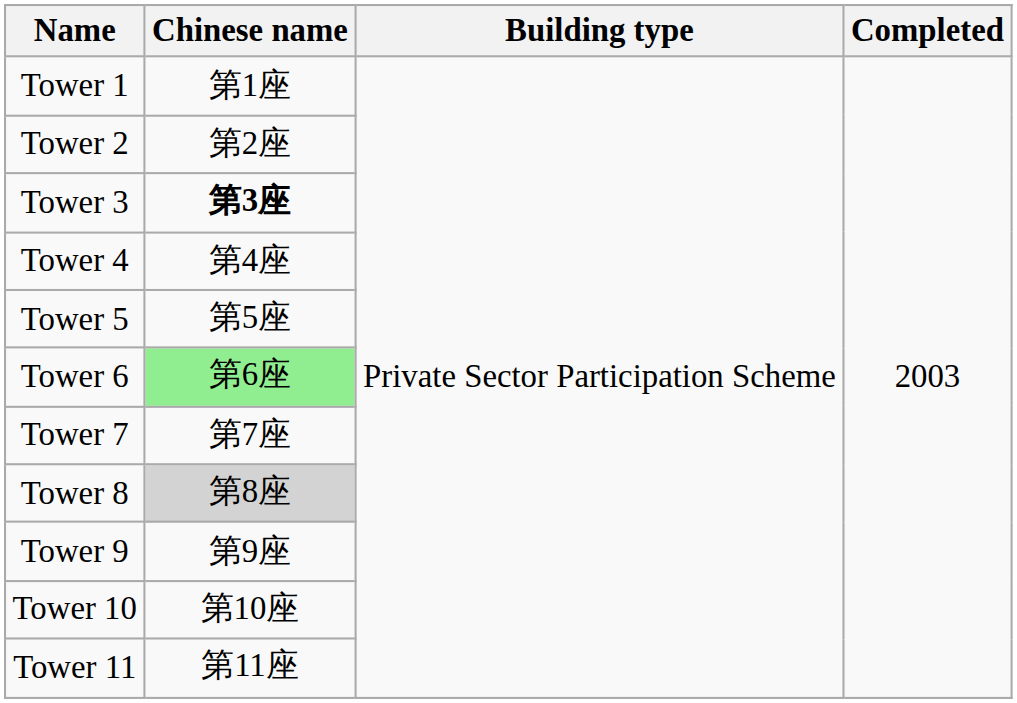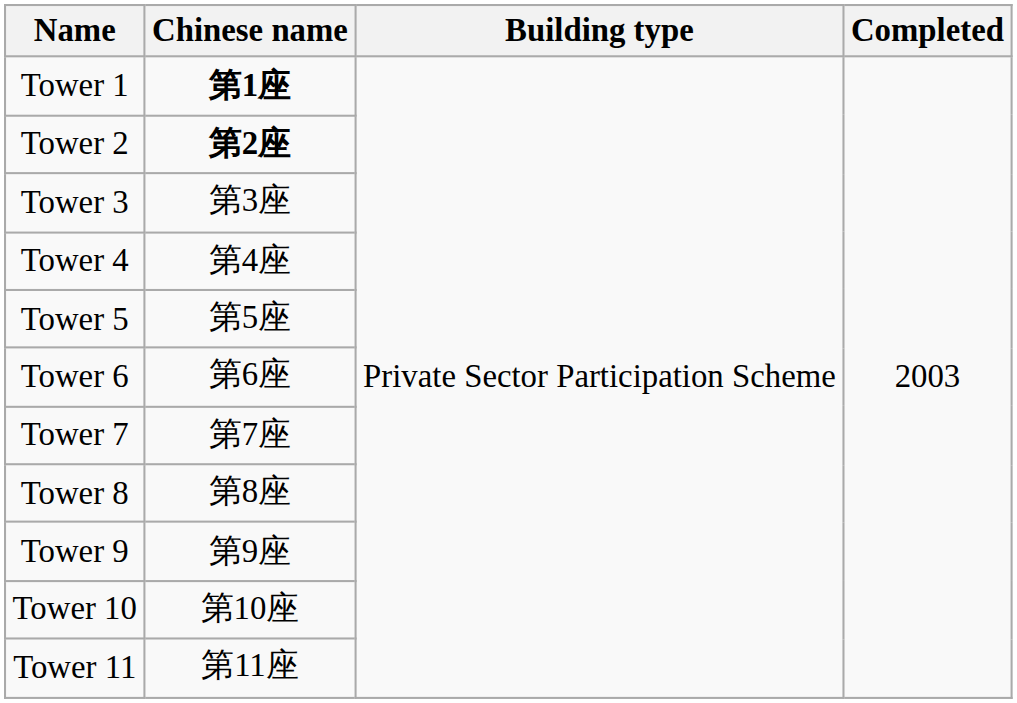(250, 84) normal -> (250, 84) bold
(250, 142) normal -> (250, 142) bold
(250, 200) bold -> (250, 200) normal
(250, 375) lightgreen background -> (250, 375) no background
(250, 491) lightgrey background -> (250, 491) no background
